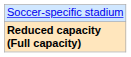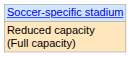(54, 36) bold -> (51, 36) normal
